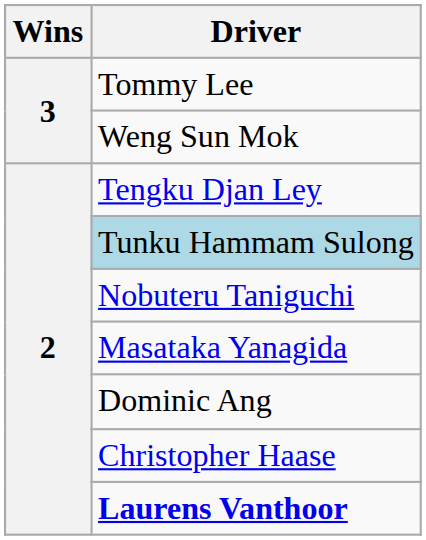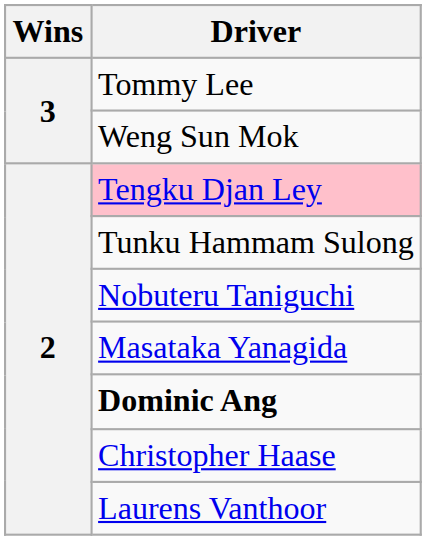(210, 189) no background -> (210, 189) pink background
(256, 242) lightblue background -> (256, 242) no background
(185, 401) normal -> (188, 401) bold
(223, 507) bold -> (212, 507) normal
